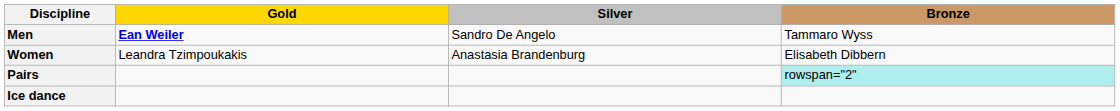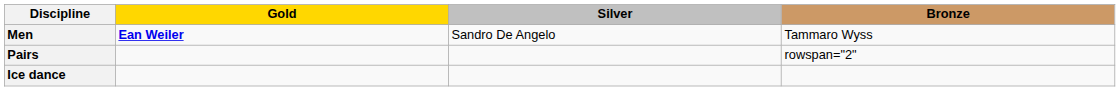- row: (30, 55)
(821, 75) paleturquoise background -> (821, 55) no background
